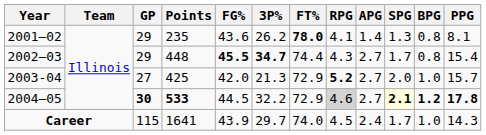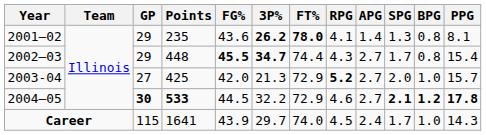(271, 36) normal -> (271, 36) bold
(341, 99) lightgrey background -> (341, 99) no background
(400, 99) lightyellow background -> (400, 99) no background
